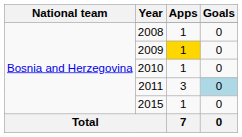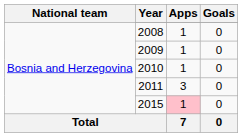(183, 50) gold background -> (183, 50) no background
(219, 86) lightblue background -> (219, 86) no background
(183, 104) no background -> (183, 104) pink background
